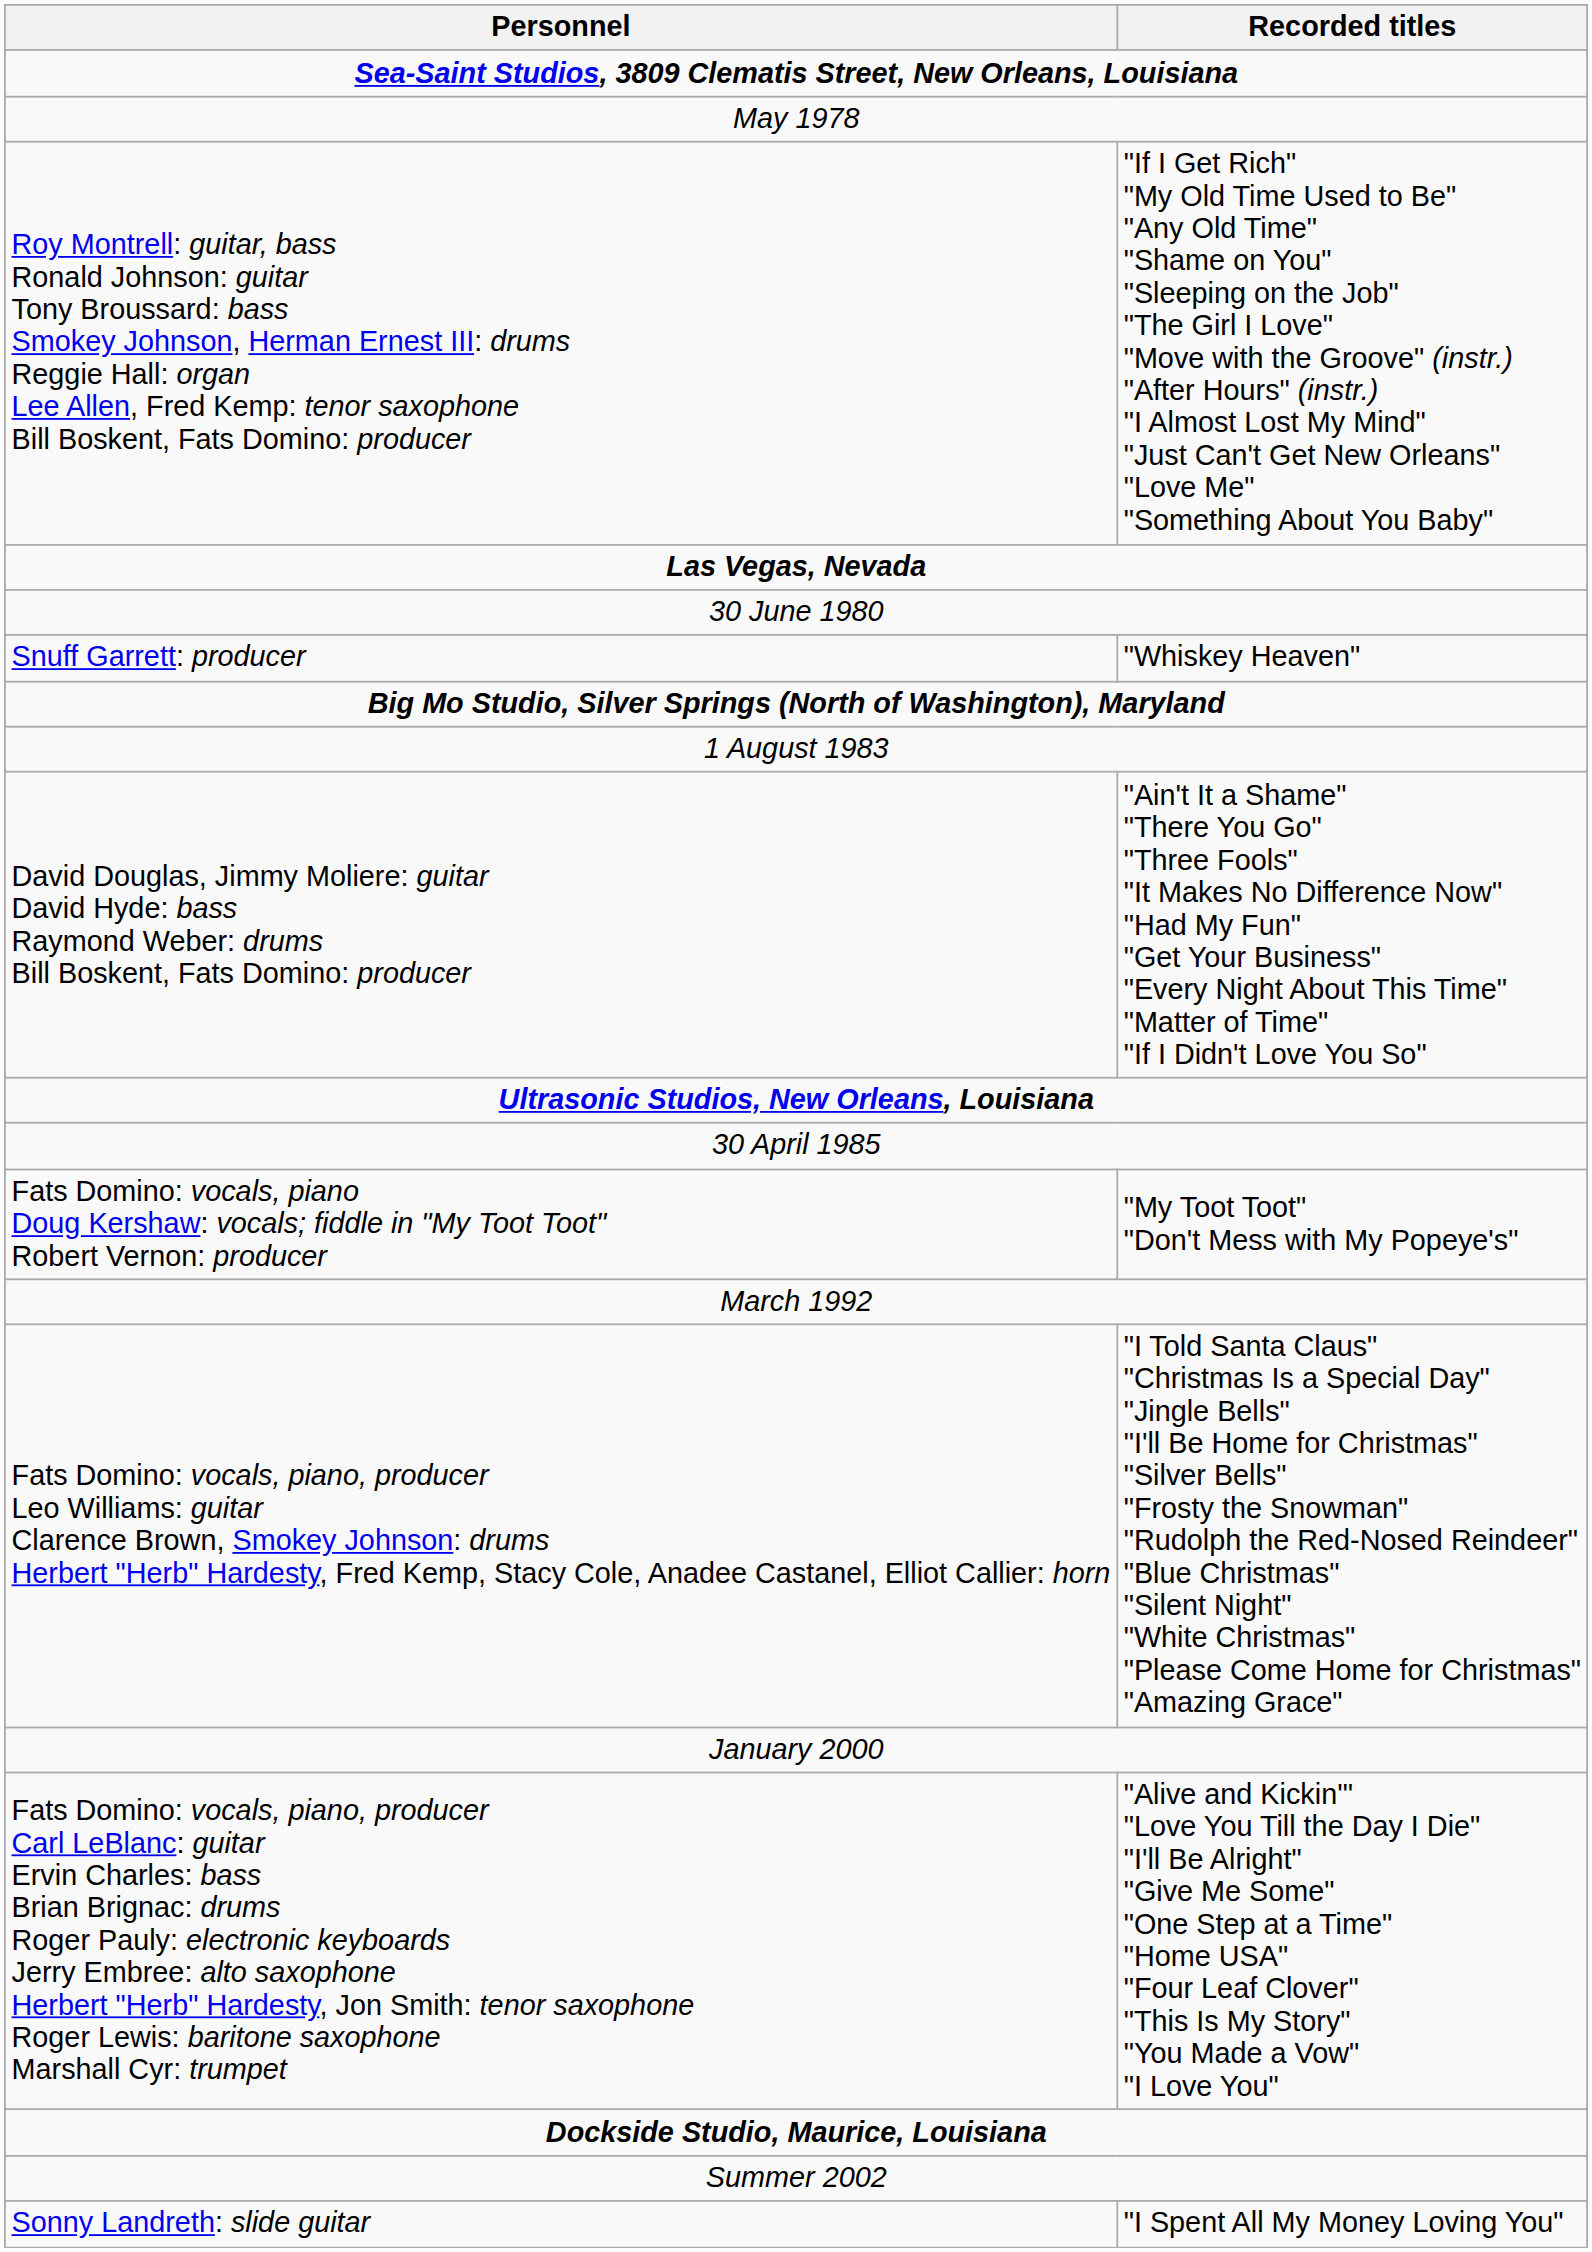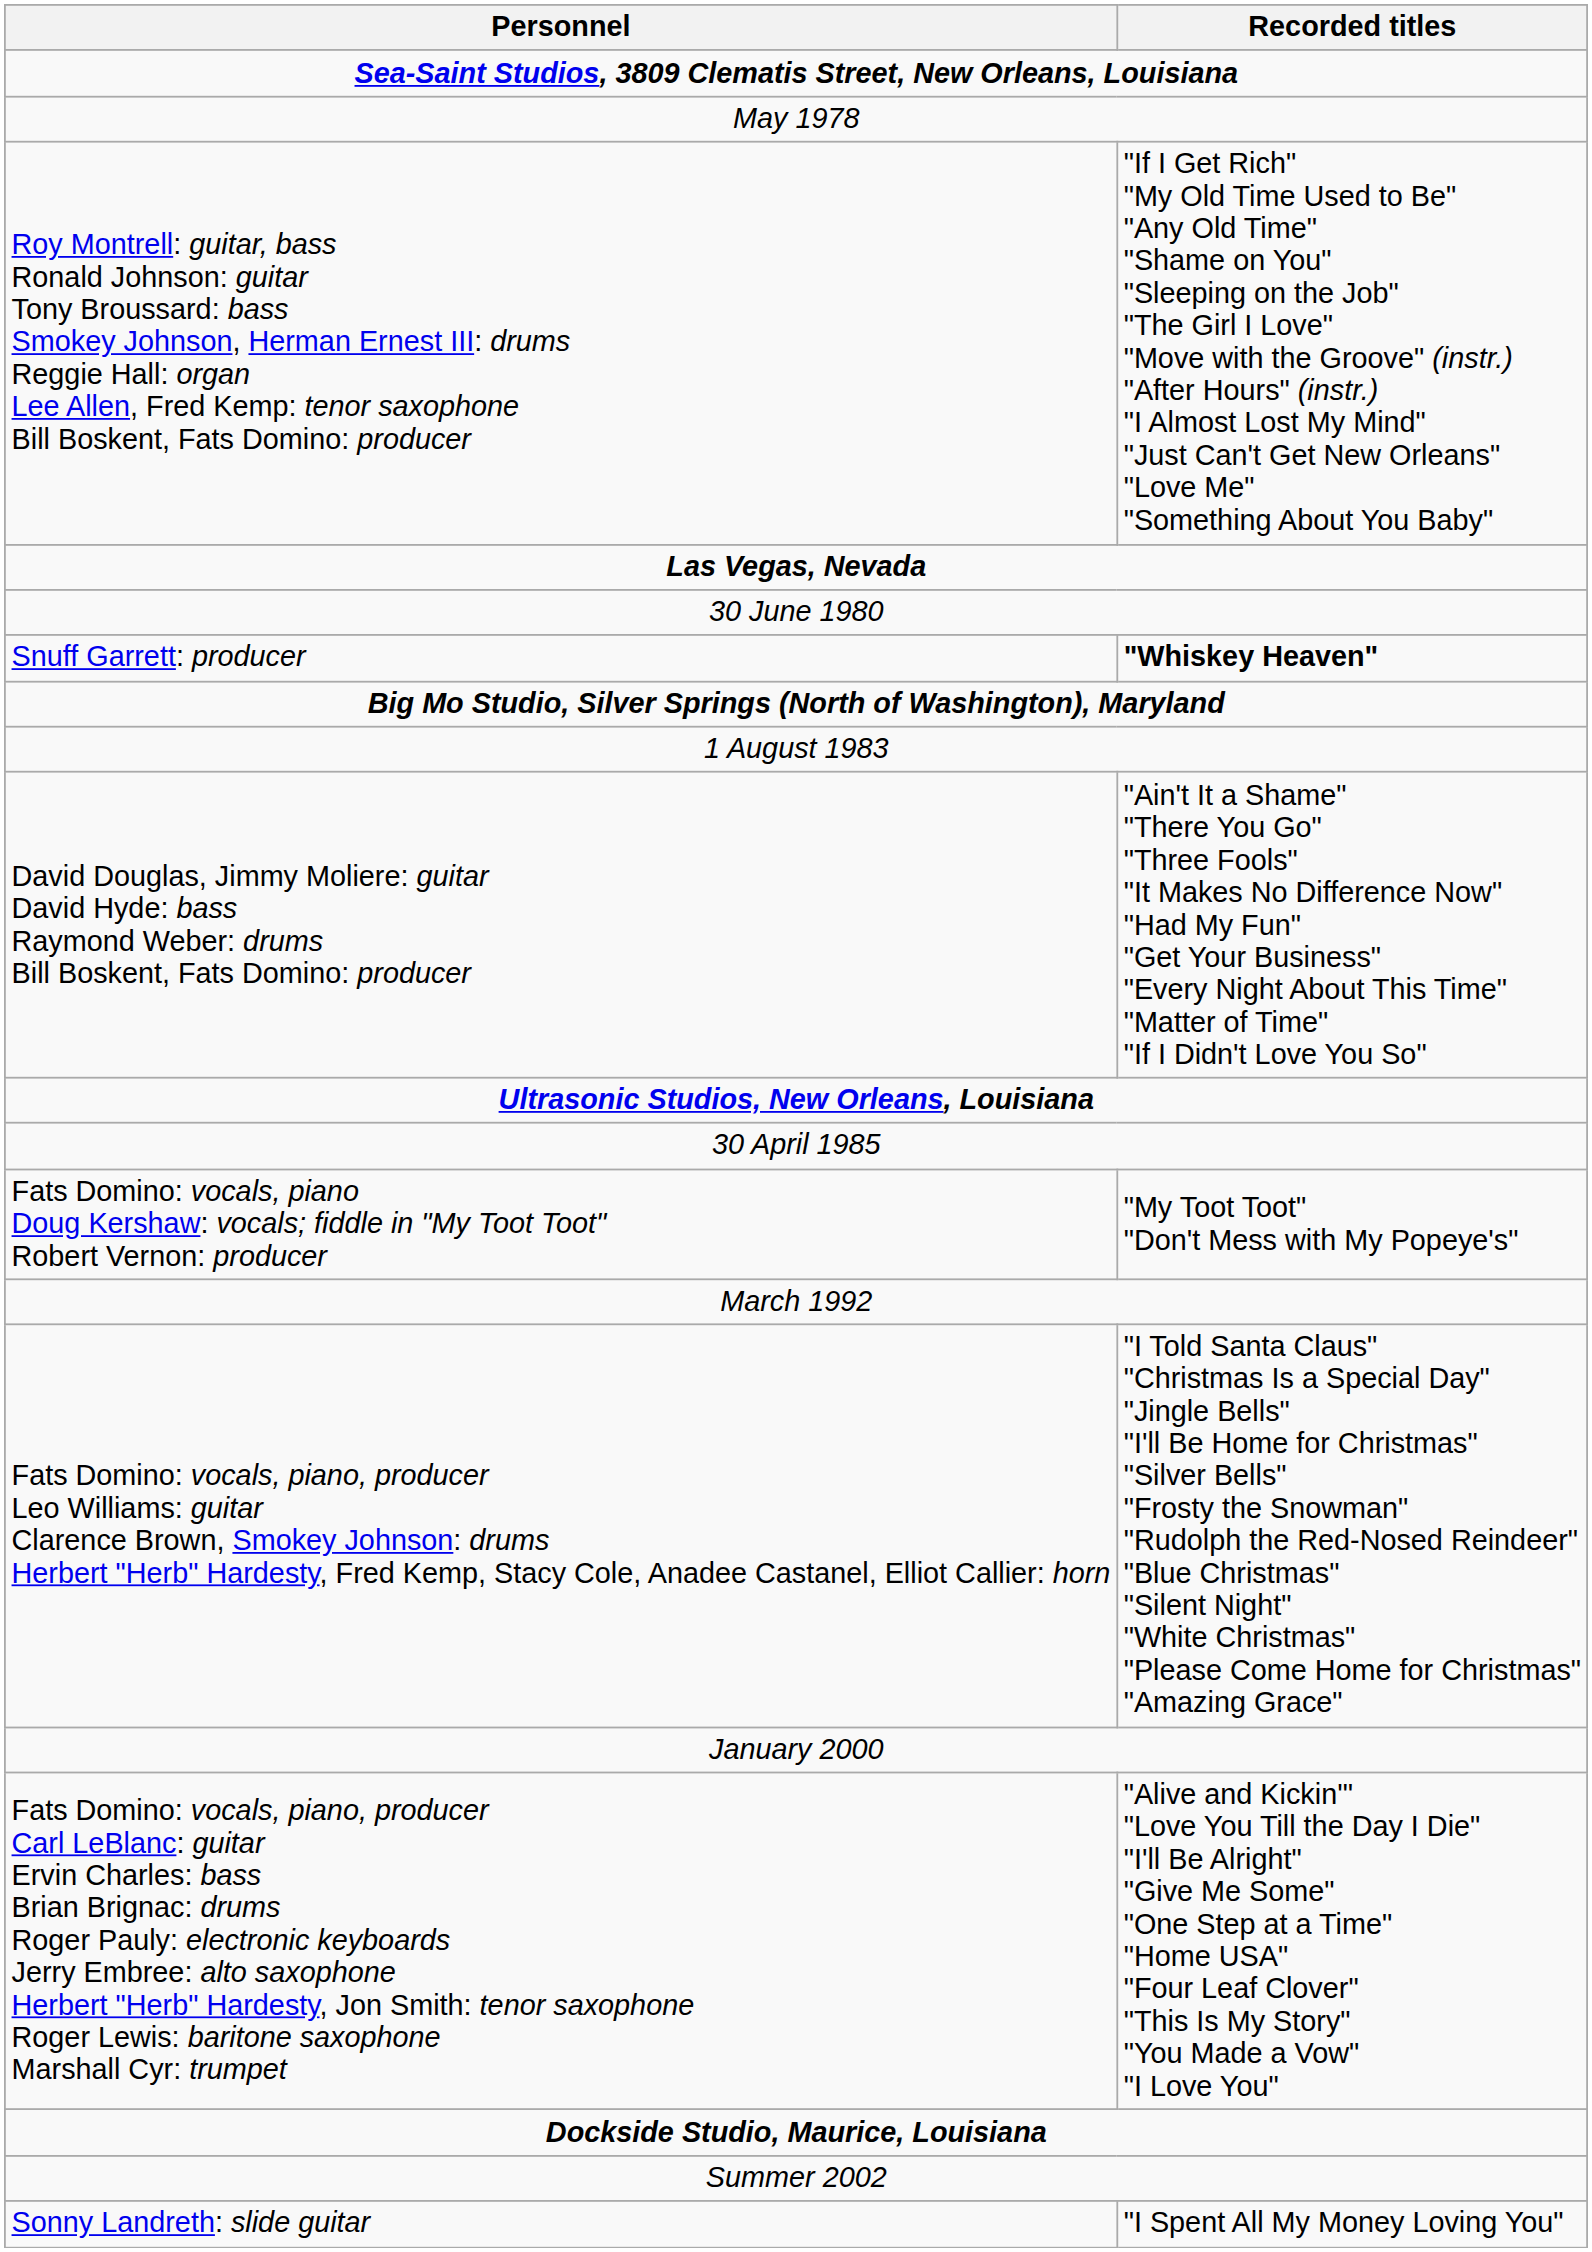(1242, 657) normal -> (1251, 657) bold
